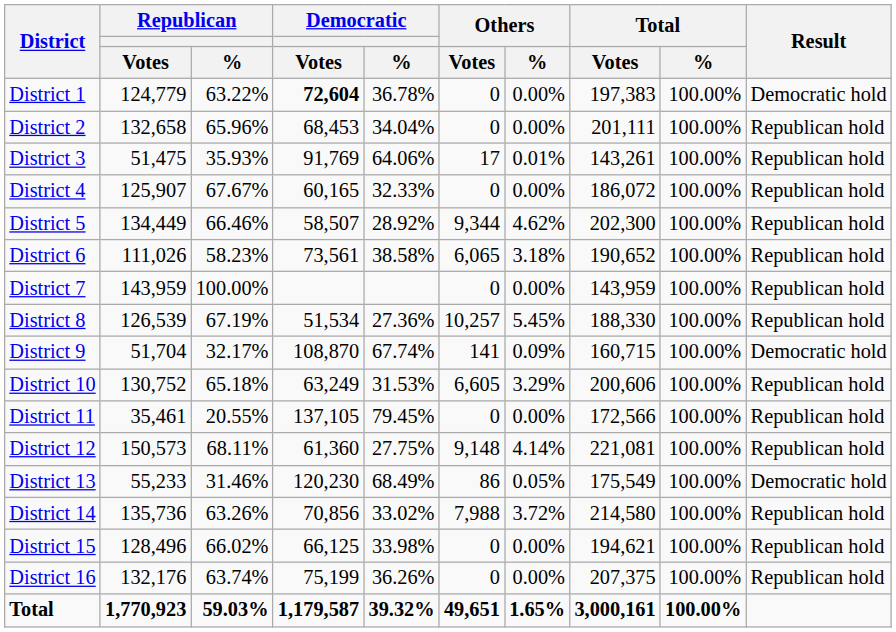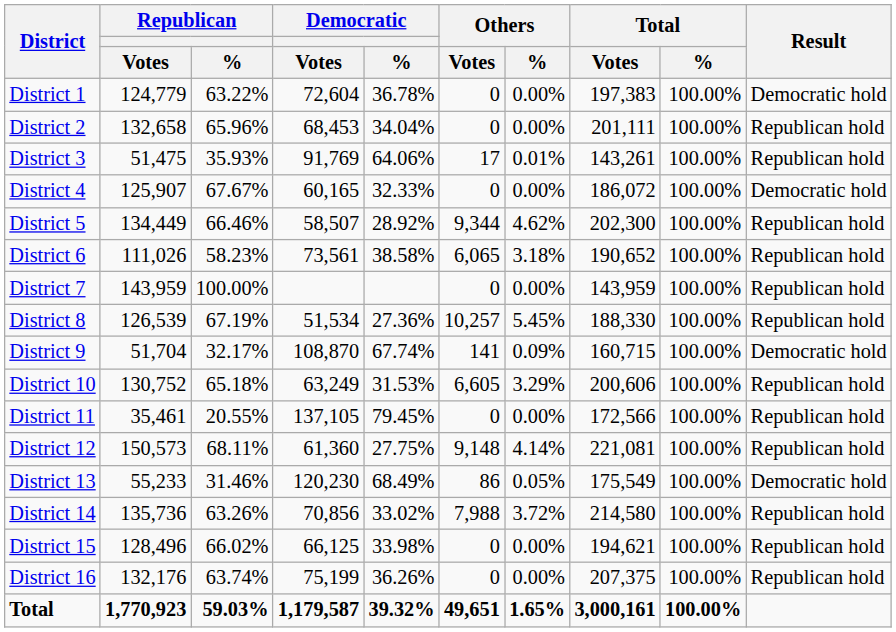(331, 94) bold -> (331, 94) normal
(817, 191) Republican hold -> (819, 191) Democratic hold
